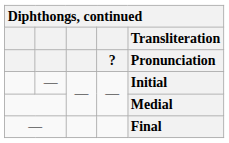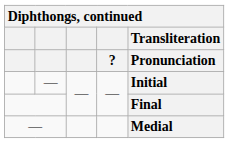(152, 104) Medial -> (146, 104) Final
(146, 126) Final -> (152, 126) Medial
